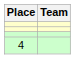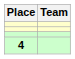(21, 45) normal -> (21, 45) bold
